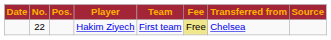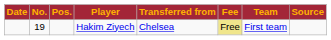columns swapped: (249, 12) <-> (160, 12)
(39, 27) 22 -> (39, 27) 19
